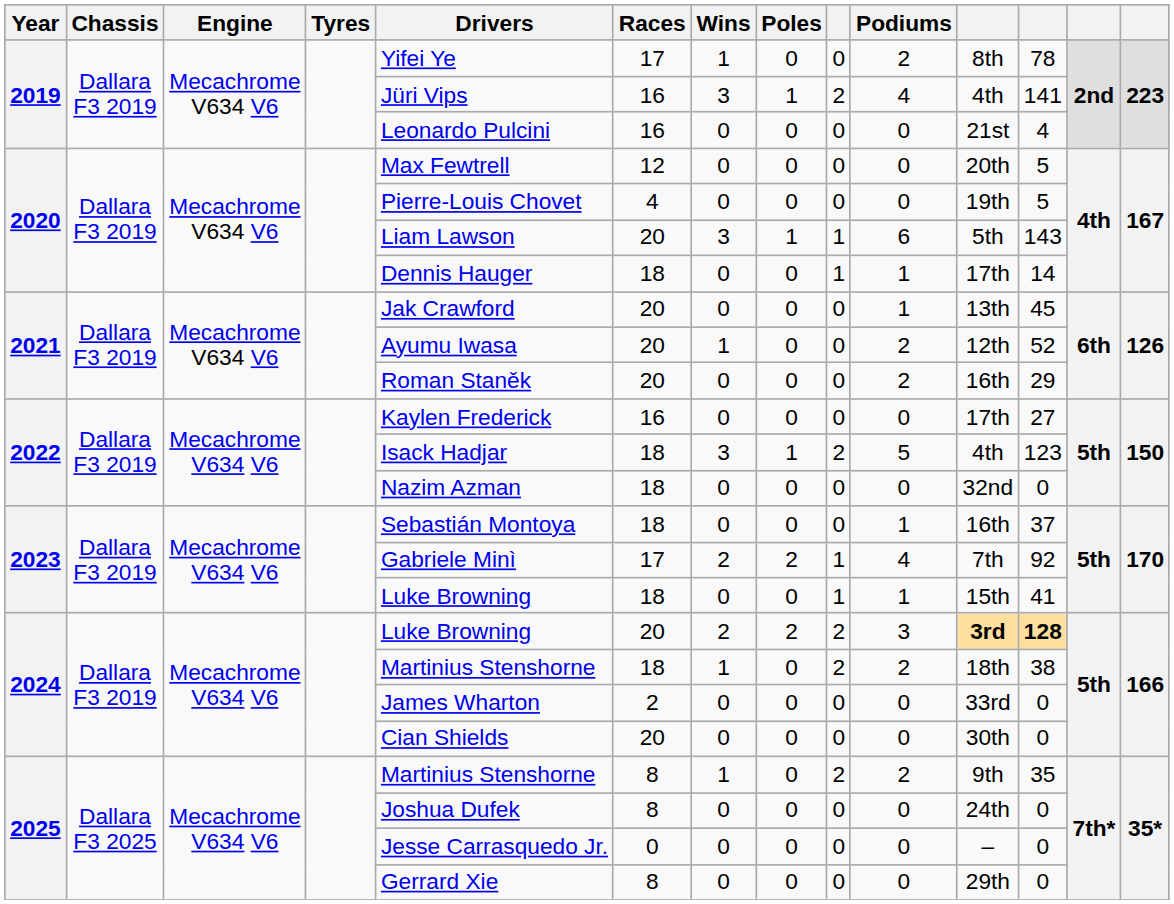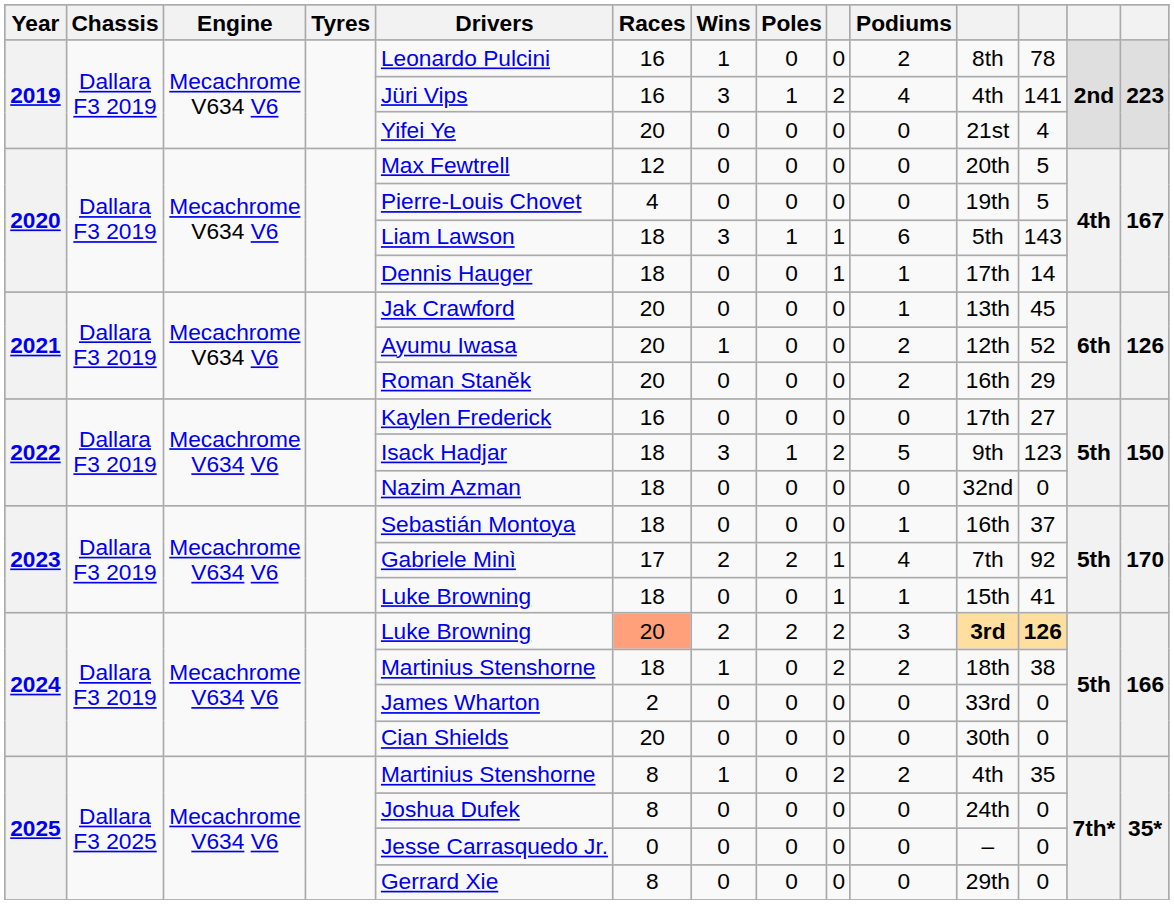(418, 58) Yifei Ye -> (465, 58) Leonardo Pulcini
(652, 58) 17 -> (652, 58) 16
(465, 130) Leonardo Pulcini -> (418, 130) Yifei Ye
(652, 130) 16 -> (652, 130) 20
(652, 237) 20 -> (652, 237) 18
(988, 452) 4th -> (988, 452) 9th
(652, 631) no background -> (652, 631) lightsalmon background
(1043, 631) 128 -> (1043, 631) 126
(988, 774) 9th -> (988, 774) 4th
